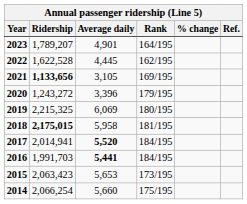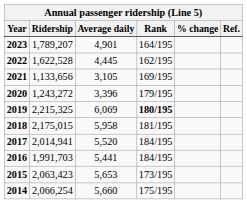(52, 77) bold -> (52, 77) normal
(156, 109) normal -> (156, 109) bold
(52, 126) bold -> (52, 126) normal
(106, 142) bold -> (106, 142) normal
(106, 158) bold -> (106, 158) normal
